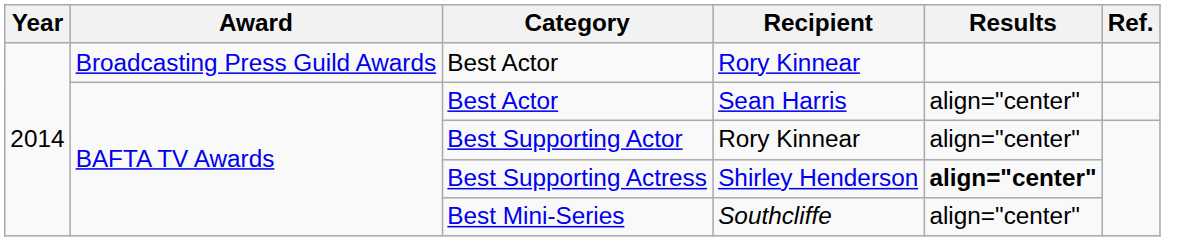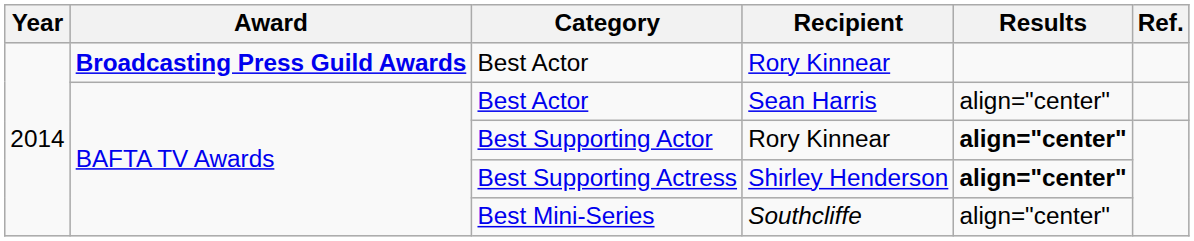(256, 62) normal -> (271, 62) bold
(1005, 139) normal -> (1043, 139) bold
